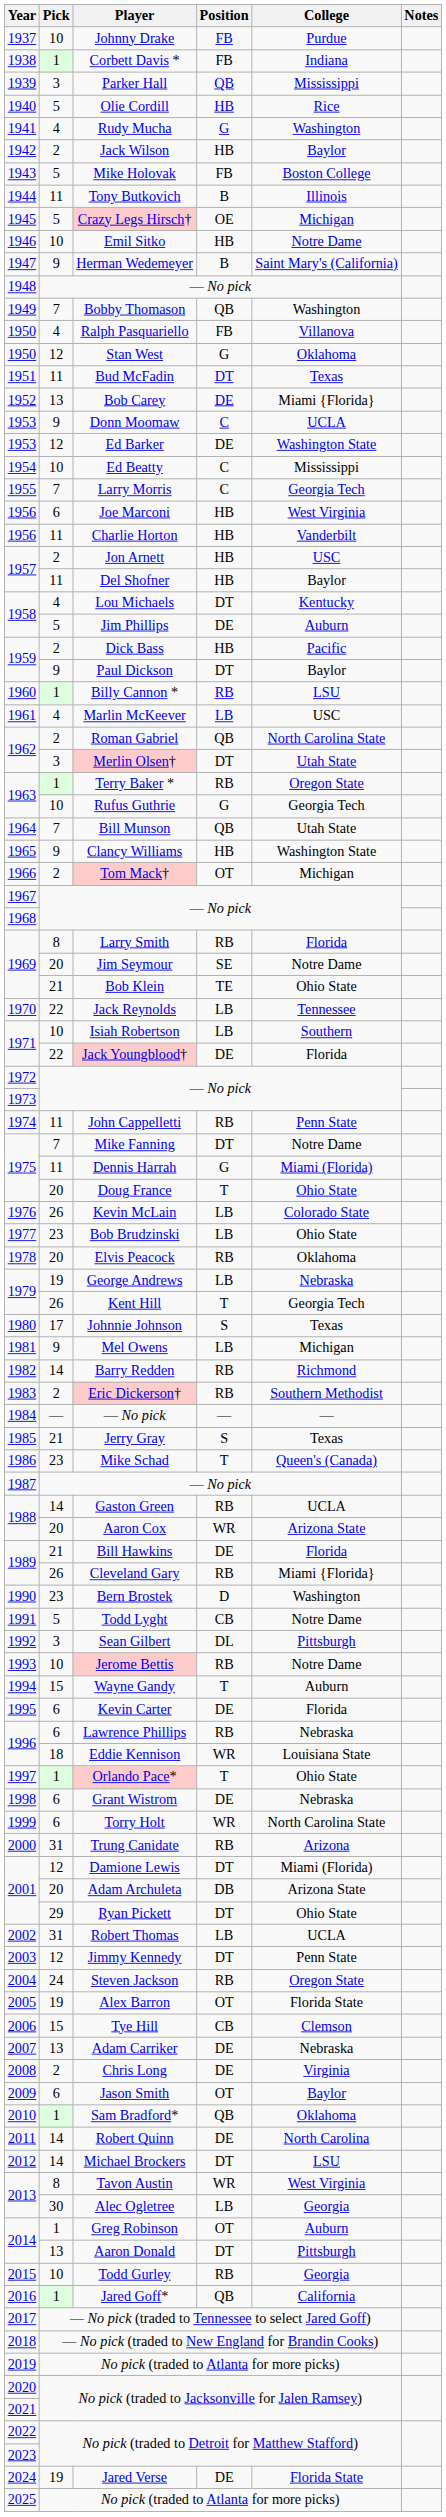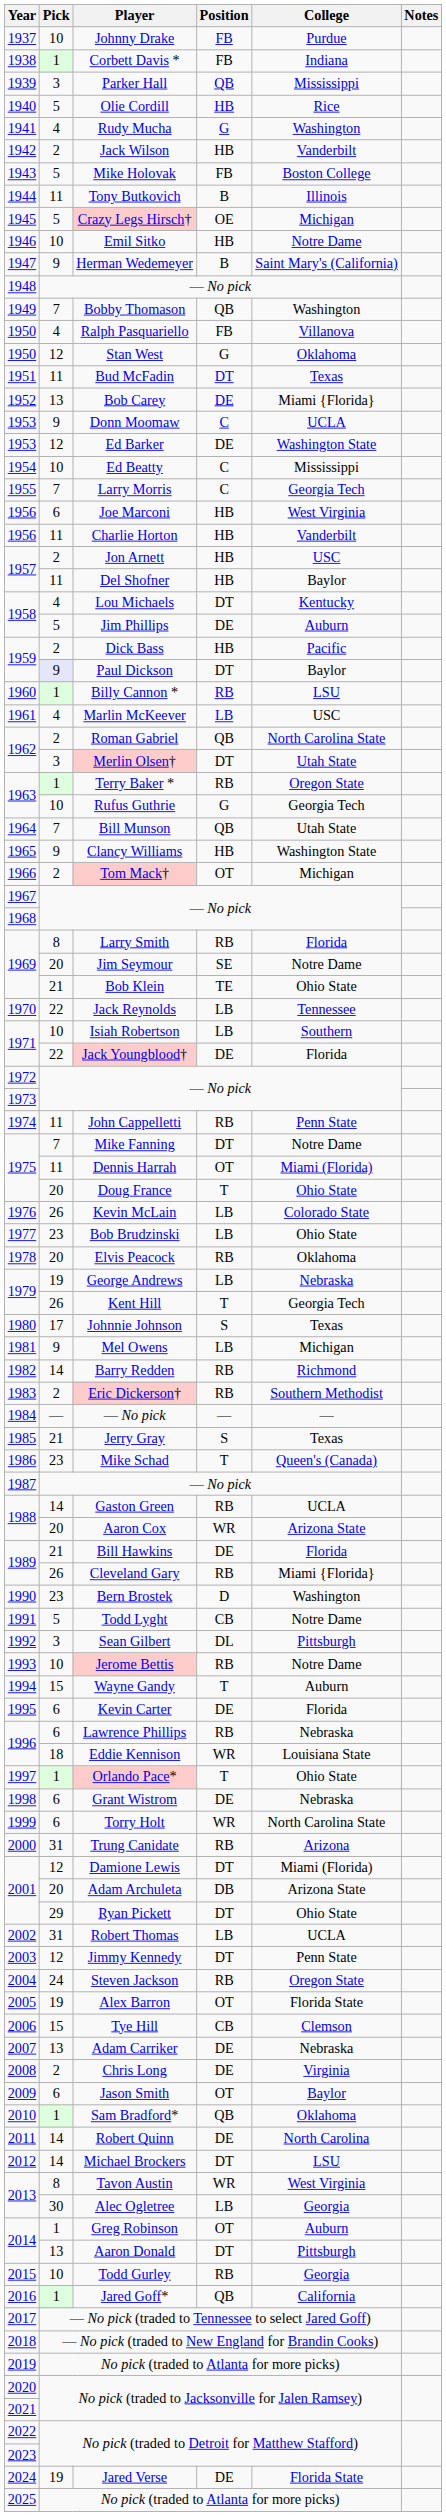(327, 151) Baylor -> (327, 151) Vanderbilt
(56, 670) no background -> (56, 670) lavender background
(224, 1167) G -> (224, 1167) OT
